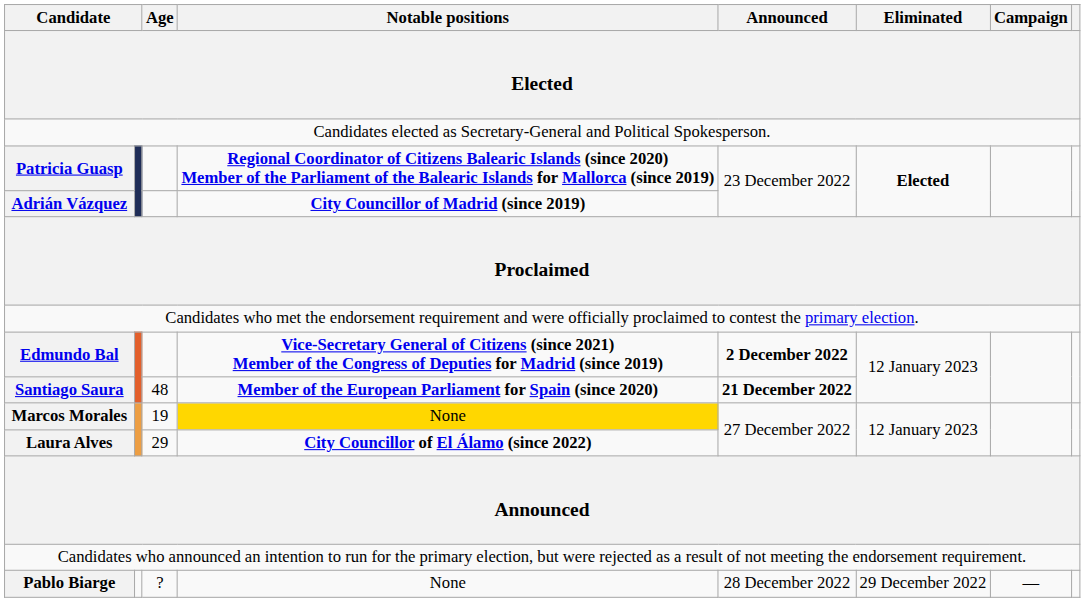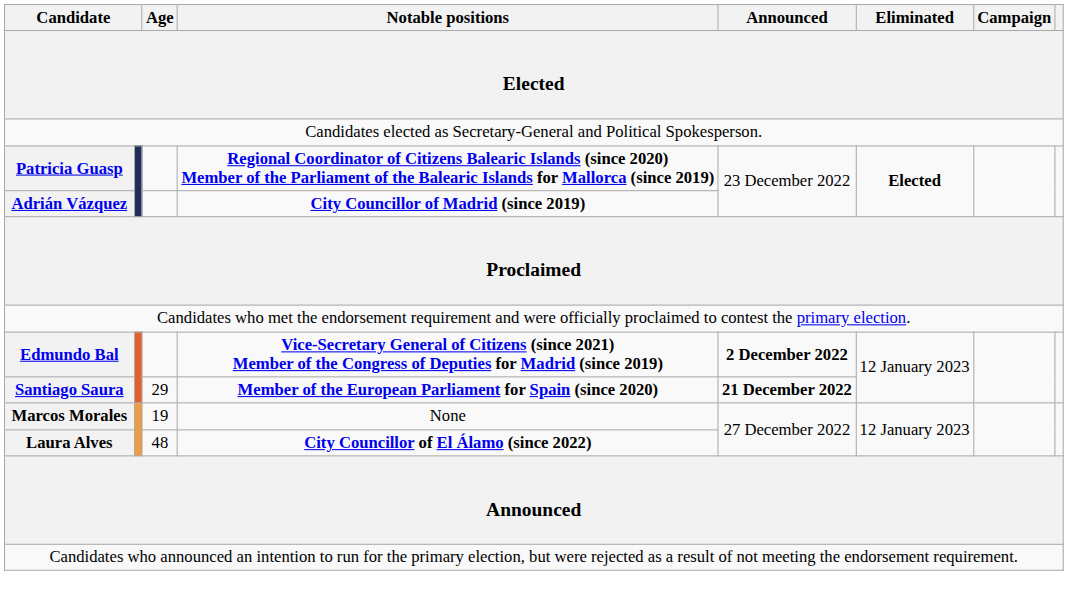(160, 389) 48 -> (160, 389) 29
(448, 416) gold background -> (448, 416) no background
(160, 442) 29 -> (160, 442) 48
- row: (69, 583)
